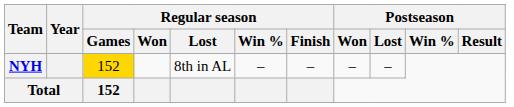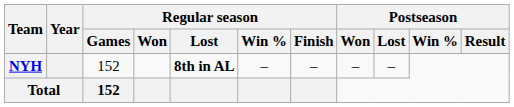(108, 66) gold background -> (108, 66) no background
(203, 66) normal -> (204, 66) bold
